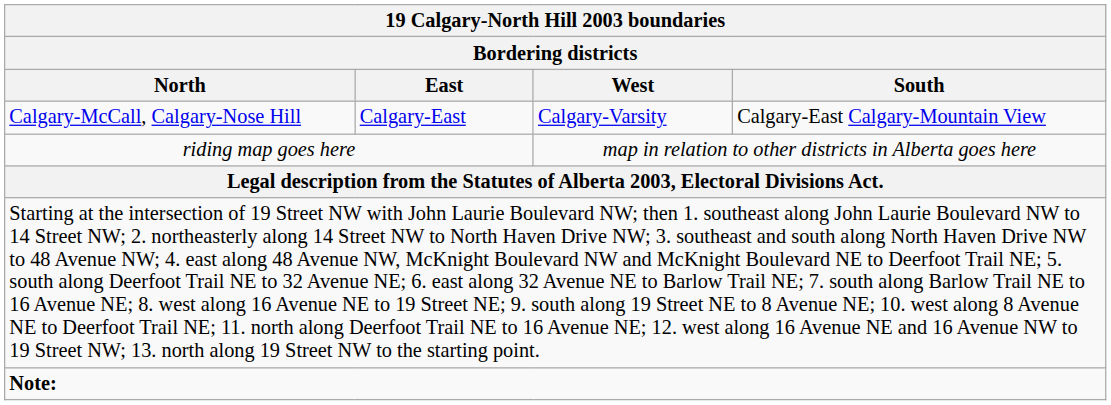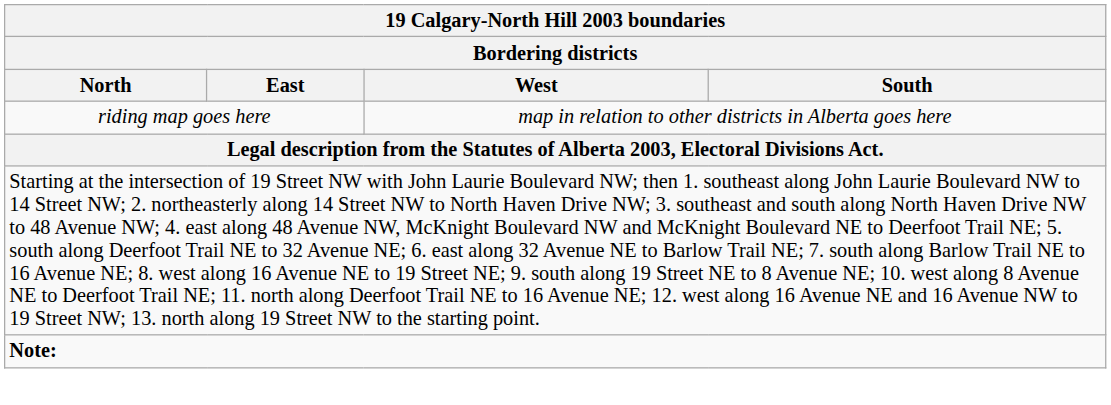- row: (155, 117)
